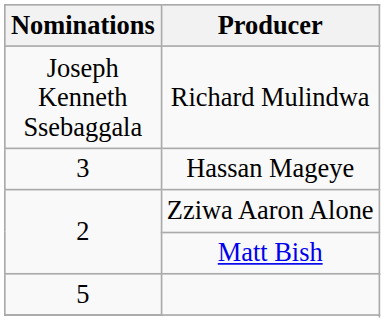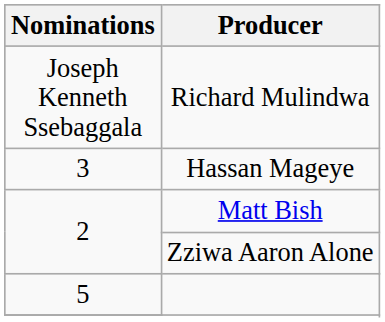(270, 210) Zziwa Aaron Alone -> (270, 210) Matt Bish
(270, 252) Matt Bish -> (270, 252) Zziwa Aaron Alone
